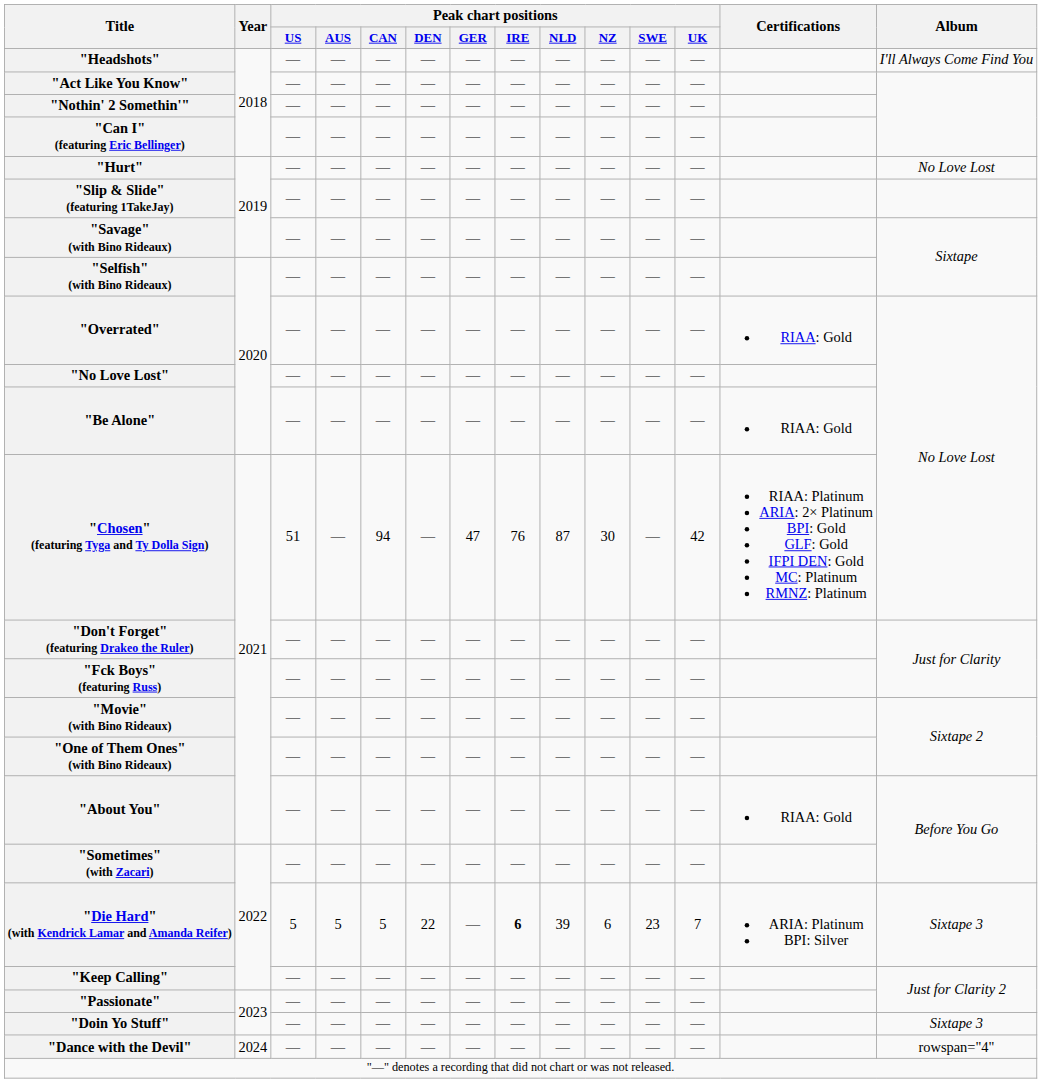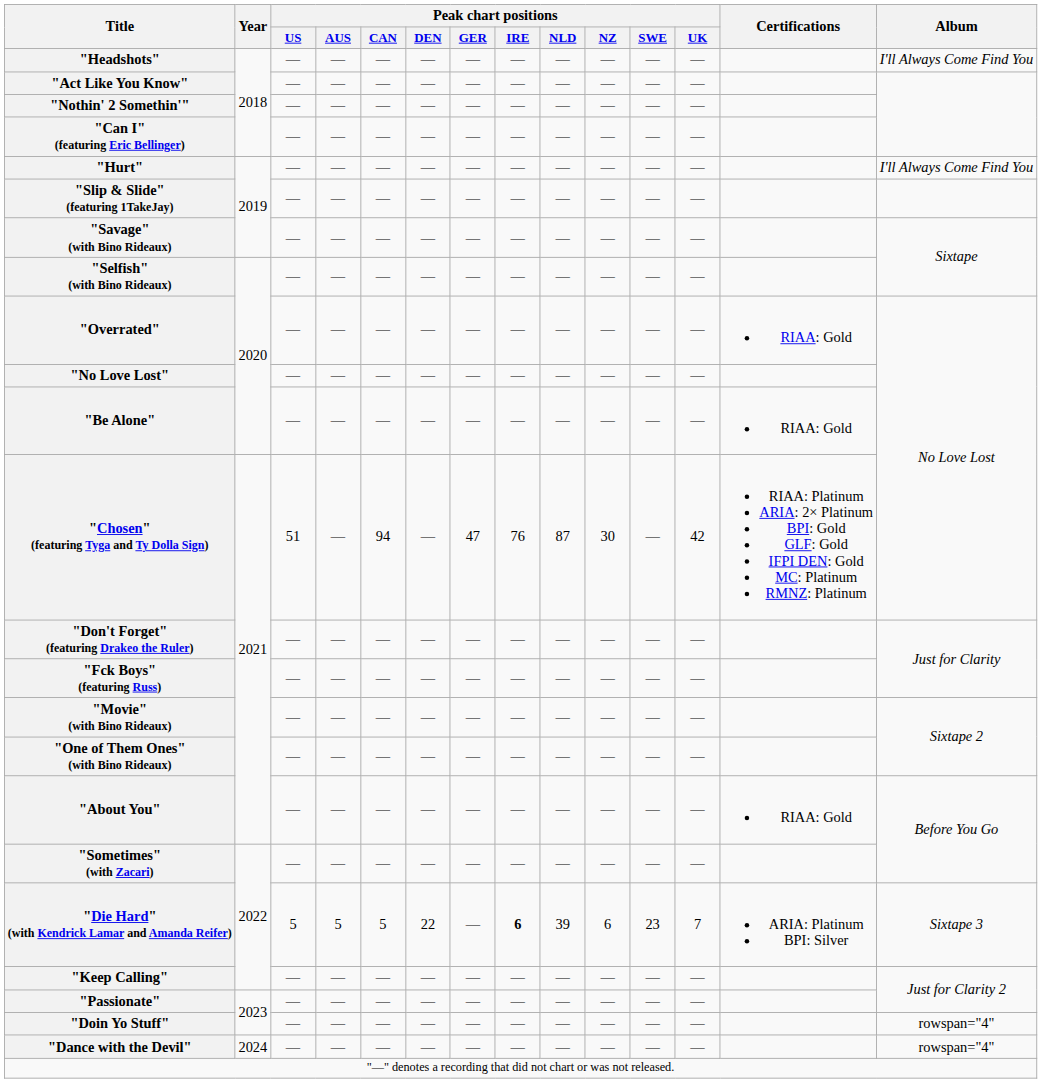(956, 167) No Love Lost -> (956, 167) I'll Always Come Find You
(956, 1023) Sixtape 3 -> (956, 1023) rowspan="4"
